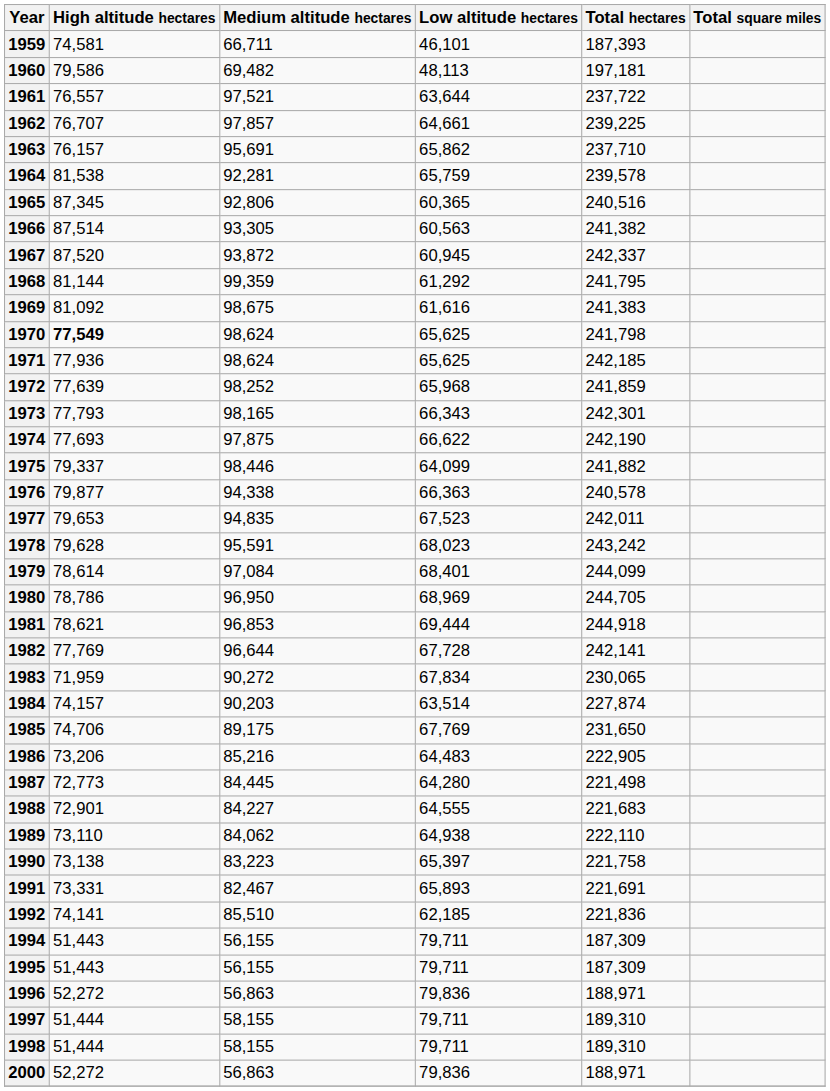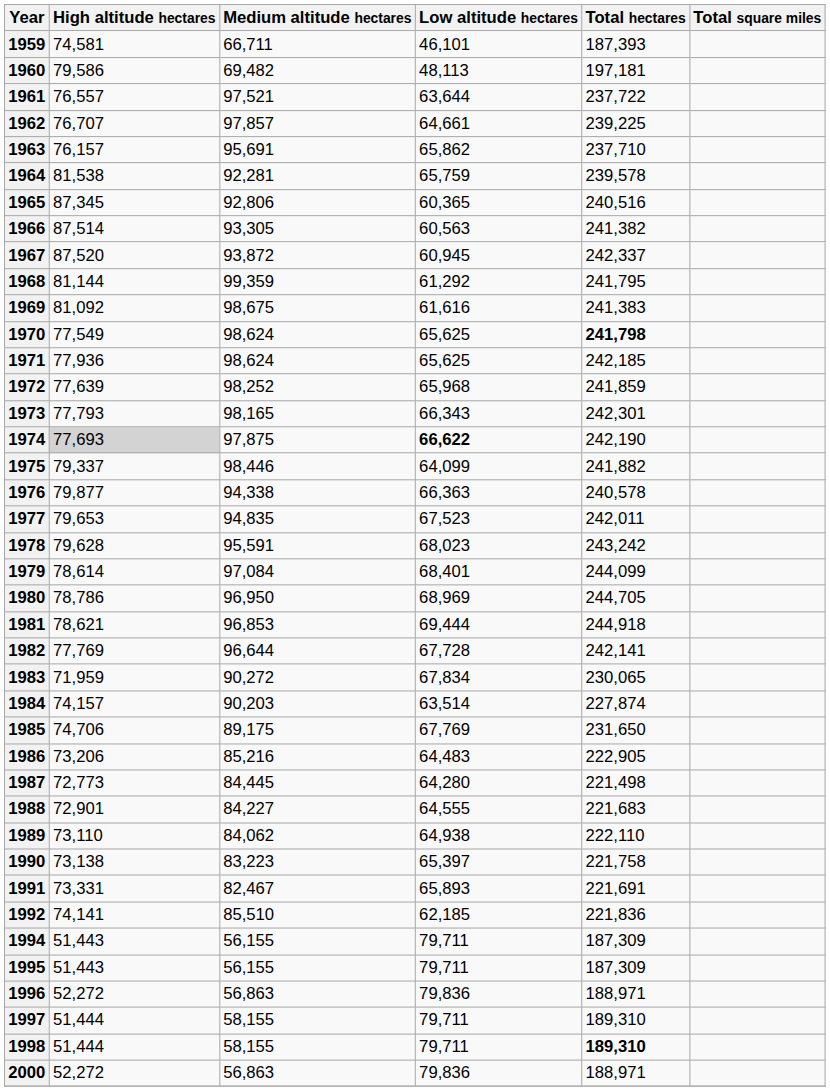(78, 334) bold -> (78, 334) normal
(616, 334) normal -> (616, 334) bold
(78, 439) no background -> (78, 439) lightgrey background
(445, 439) normal -> (445, 439) bold
(616, 1046) normal -> (616, 1046) bold
